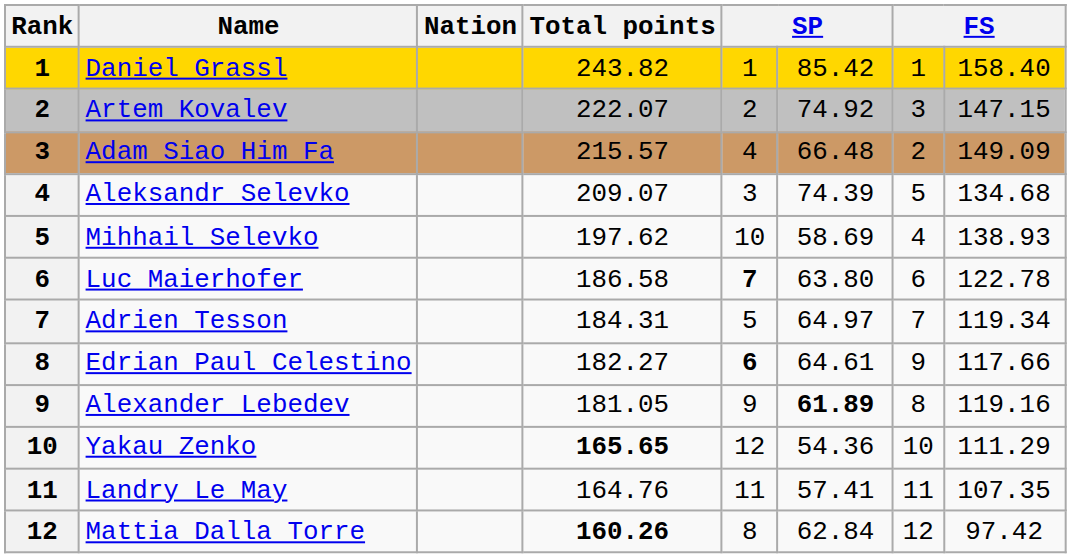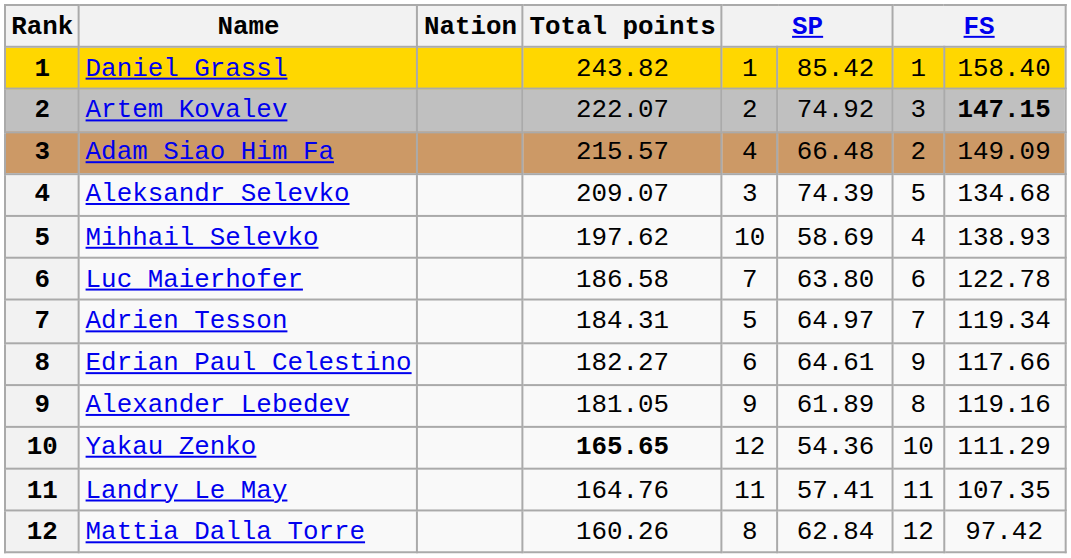(1004, 110) normal -> (1004, 110) bold
(750, 279) bold -> (750, 279) normal
(750, 363) bold -> (750, 363) normal
(835, 406) bold -> (835, 406) normal
(623, 532) bold -> (623, 532) normal
